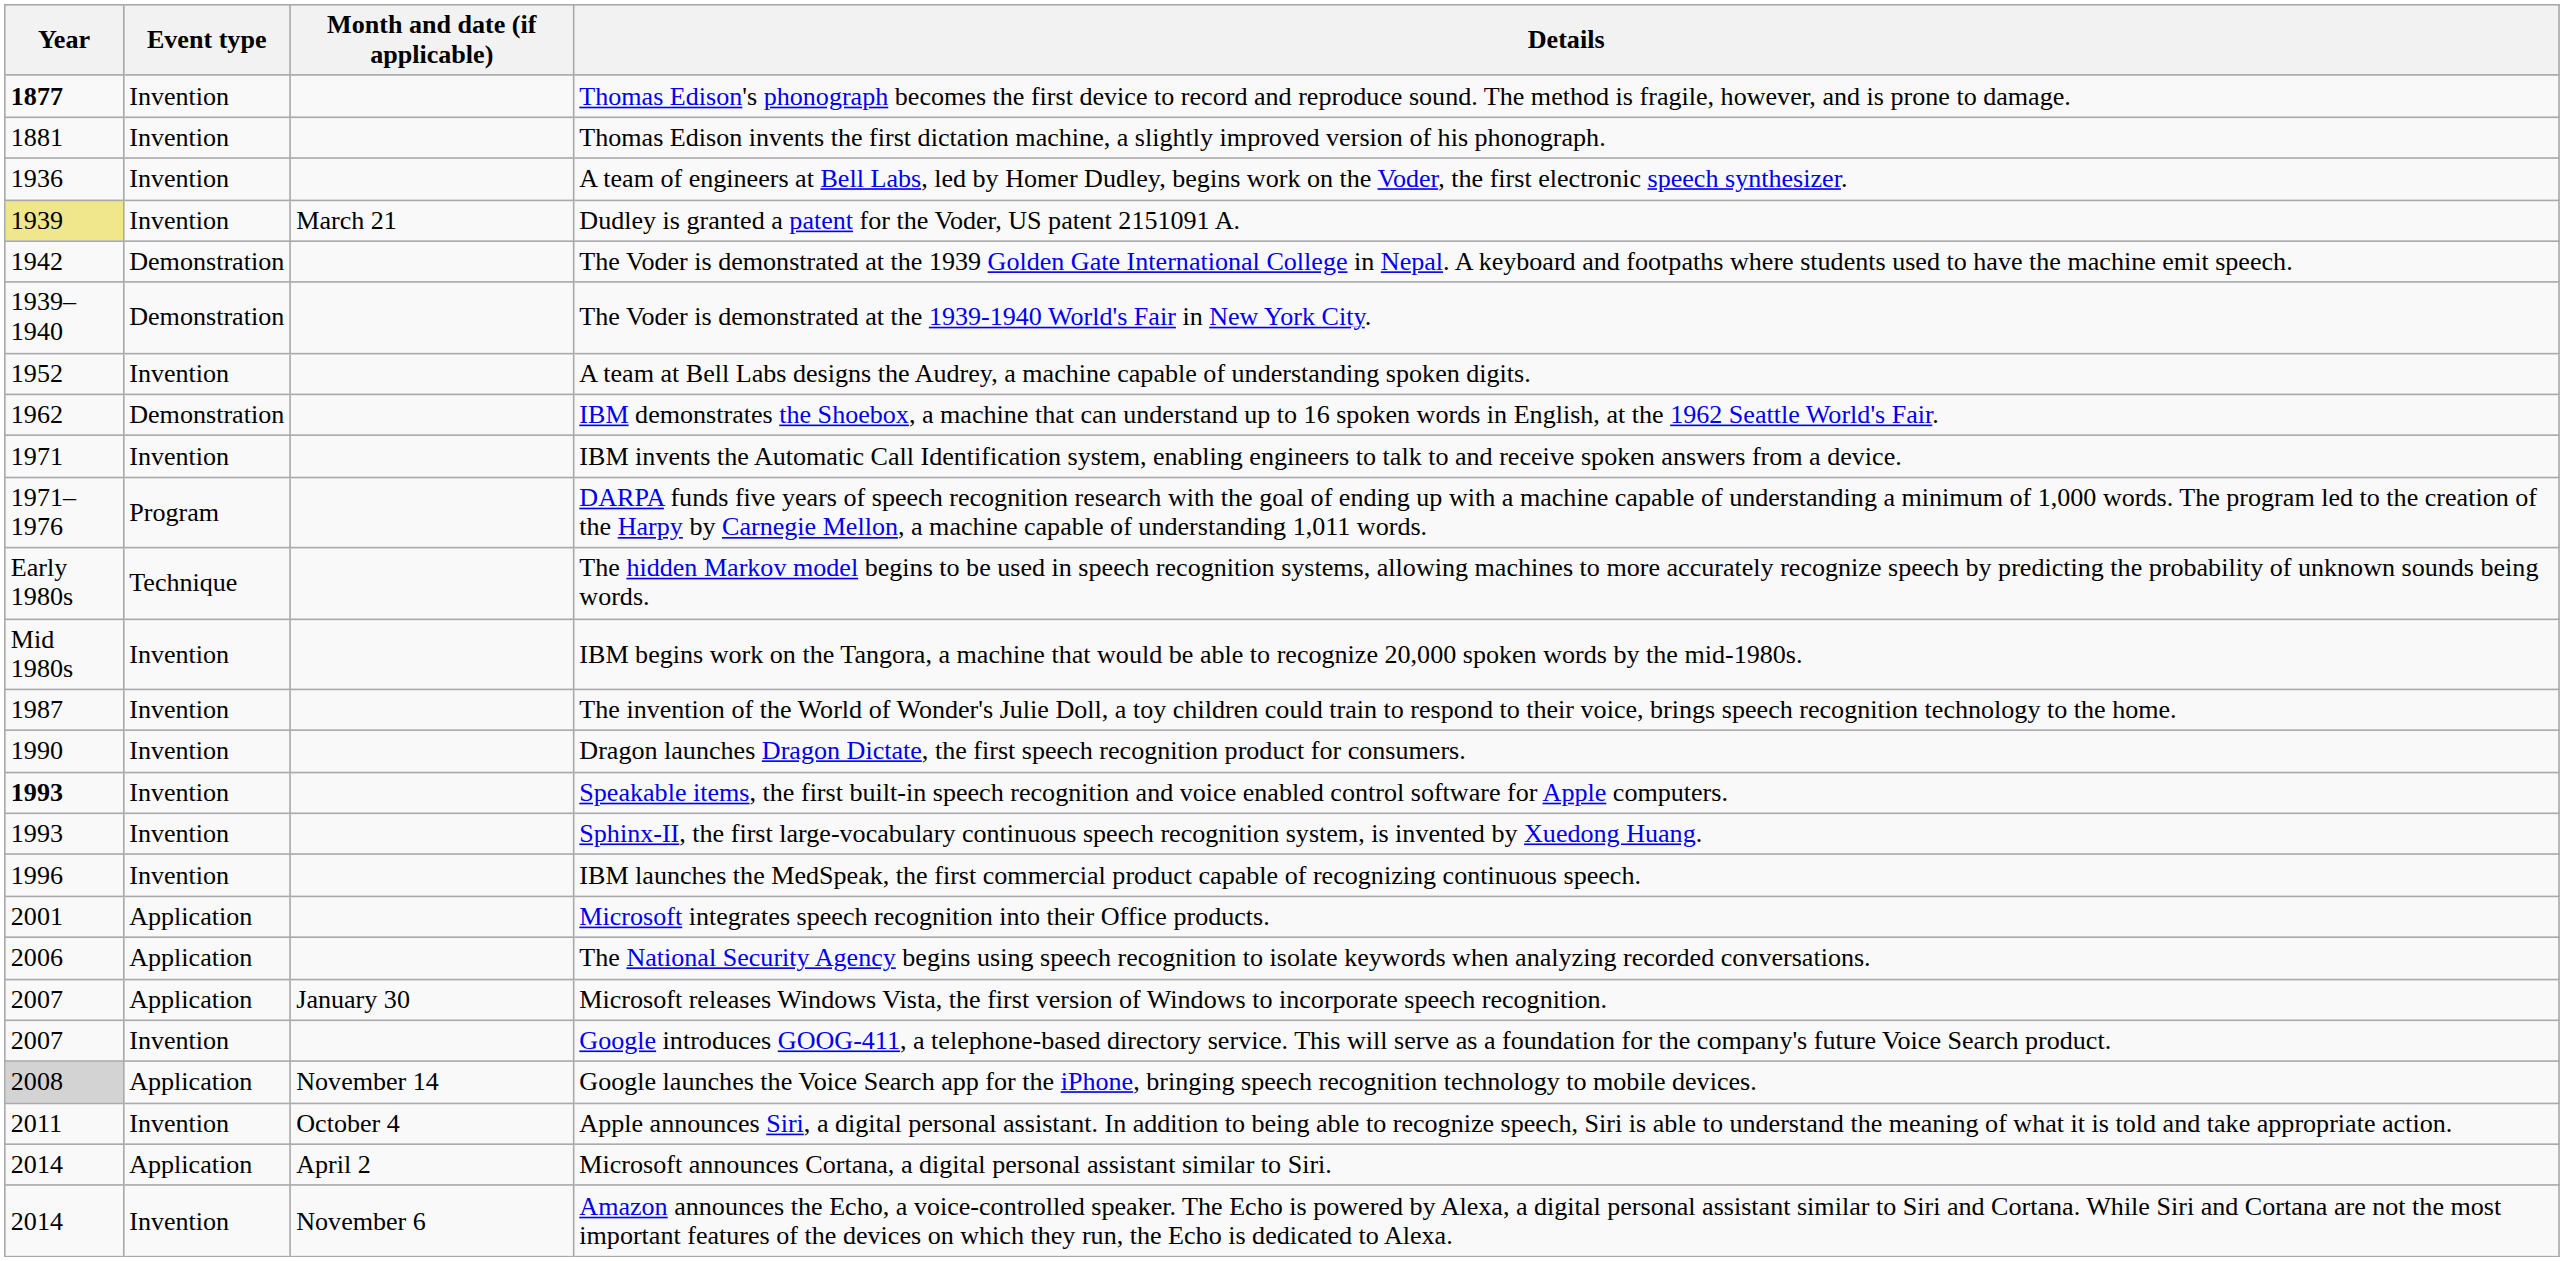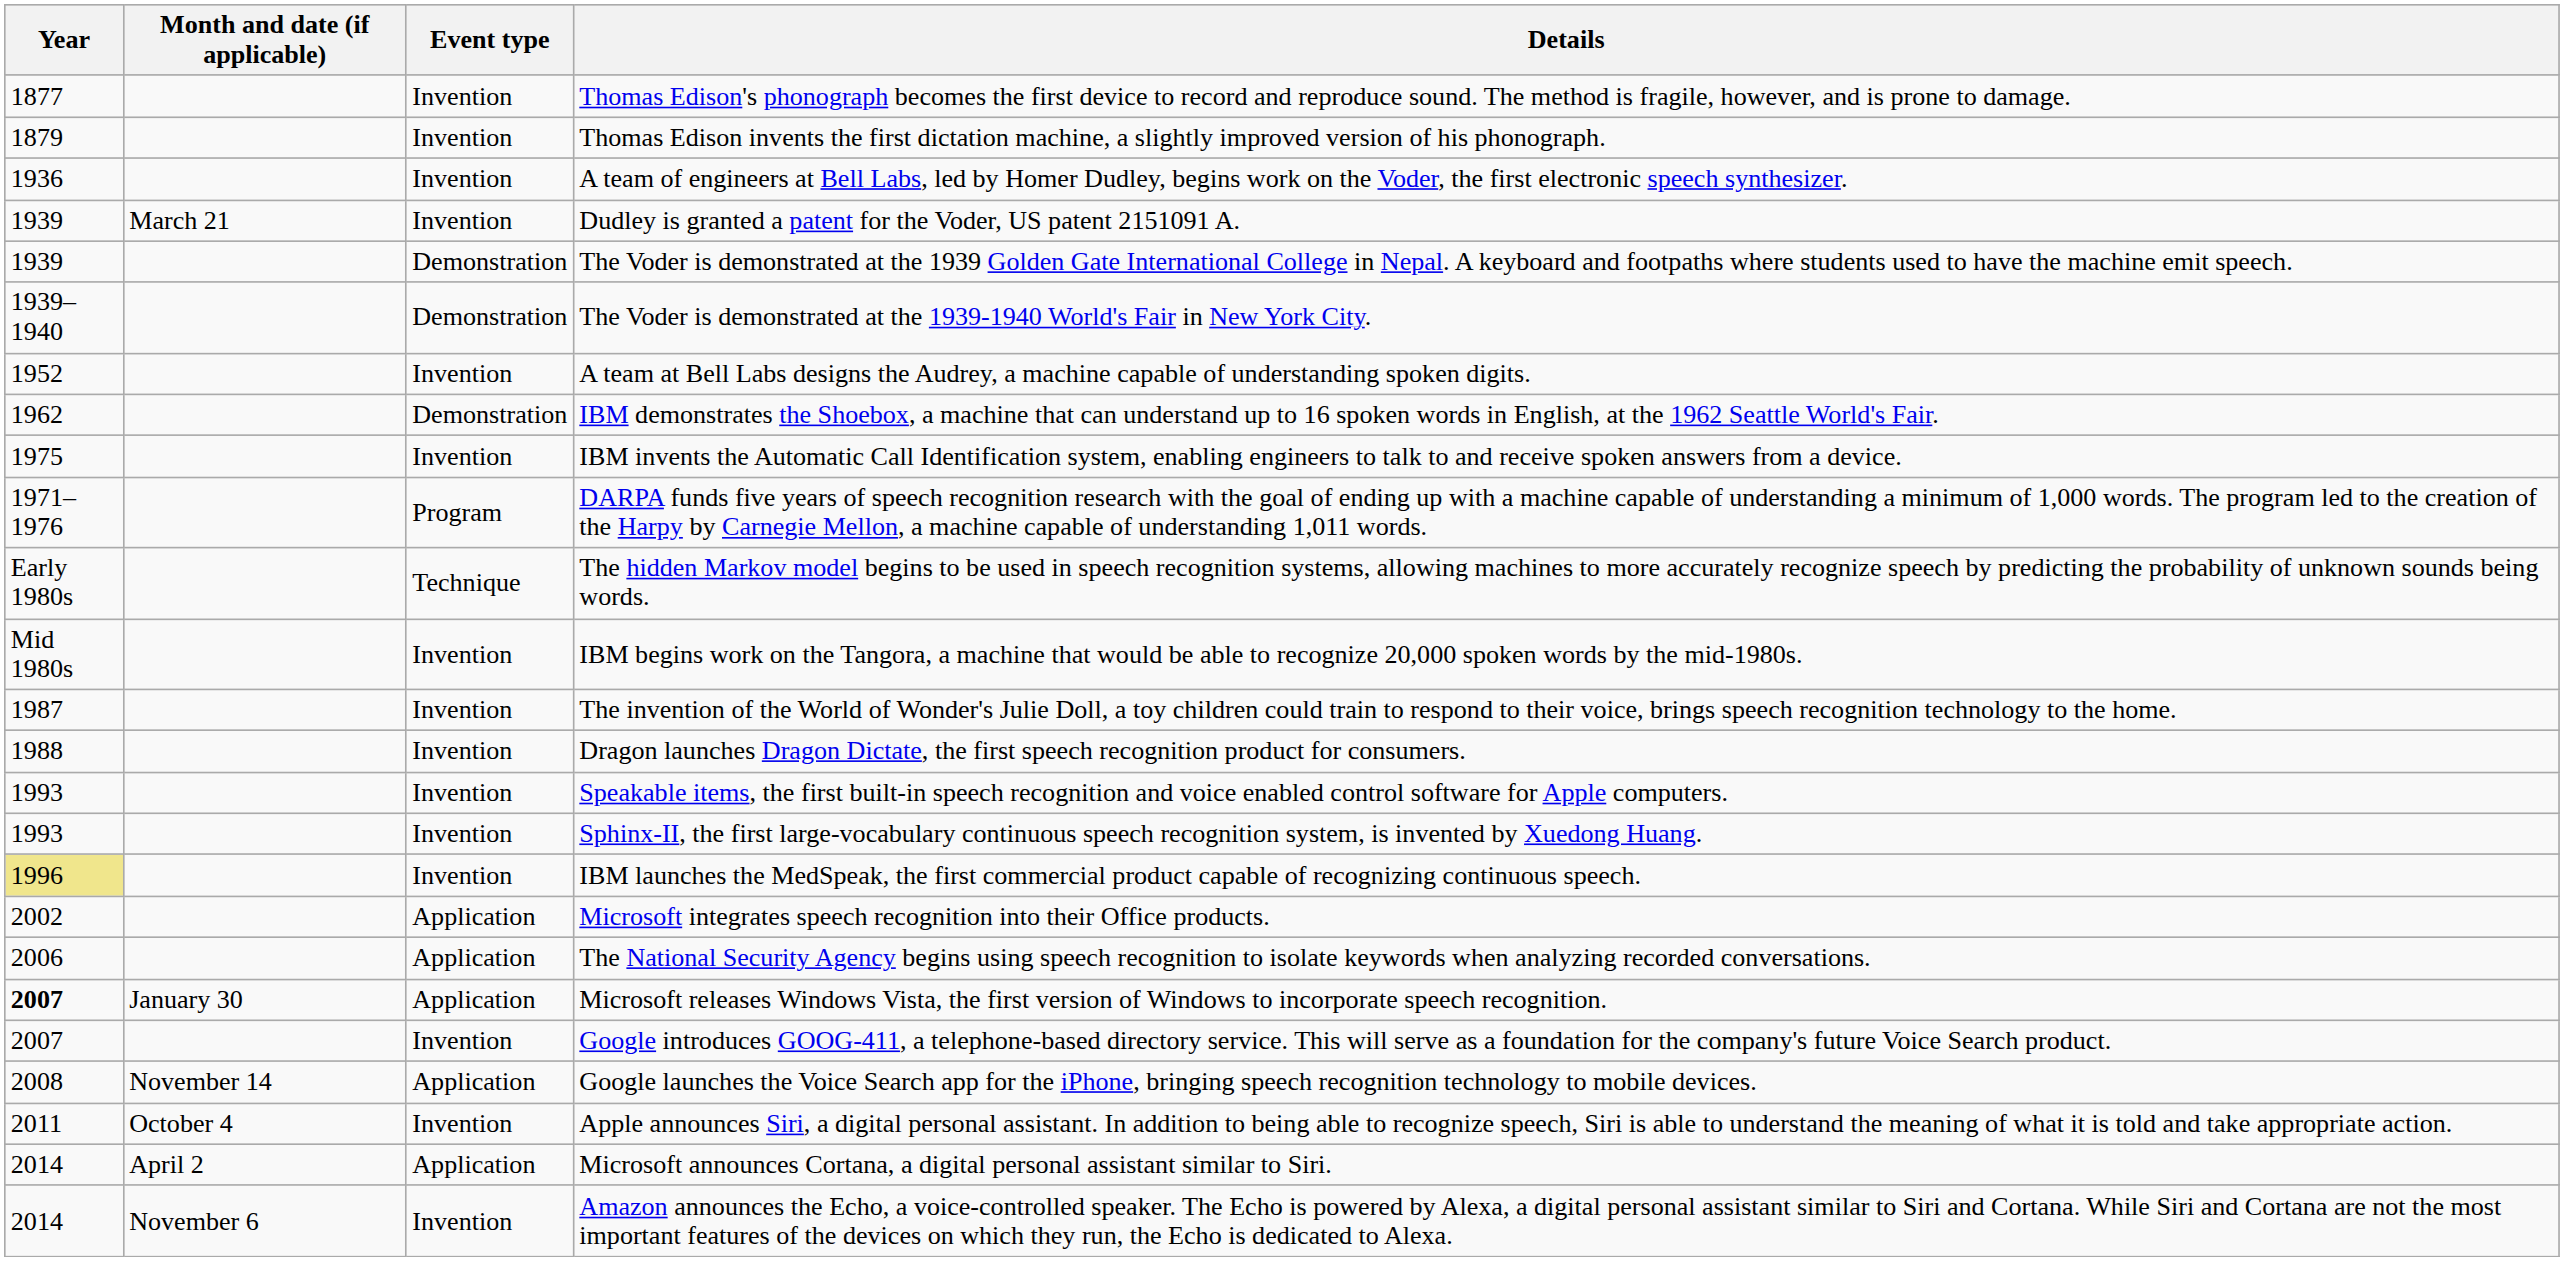columns swapped: (432, 39) <-> (207, 39)
(37, 95) bold -> (37, 95) normal
(37, 137) 1881 -> (37, 137) 1879
(37, 219) khaki background -> (37, 219) no background
(37, 261) 1942 -> (37, 261) 1939
(37, 456) 1971 -> (37, 456) 1975
(37, 750) 1990 -> (37, 750) 1988
(37, 792) bold -> (37, 792) normal
(37, 875) no background -> (37, 875) khaki background
(37, 916) 2001 -> (37, 916) 2002
(37, 999) normal -> (37, 999) bold
(37, 1081) lightgrey background -> (37, 1081) no background
